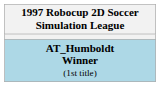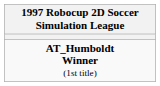(80, 60) lightblue background -> (80, 60) no background
